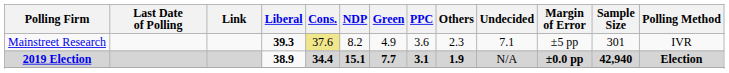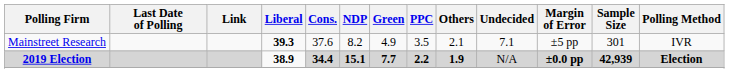(323, 42) khaki background -> (323, 42) no background
(422, 42) 3.6 -> (422, 42) 3.5
(456, 42) 2.3 -> (456, 42) 2.1
(422, 59) 3.1 -> (422, 59) 2.2
(616, 59) 42,940 -> (616, 59) 42,939
